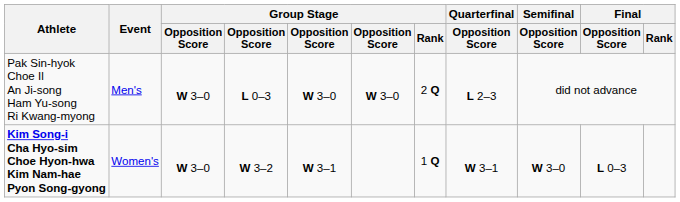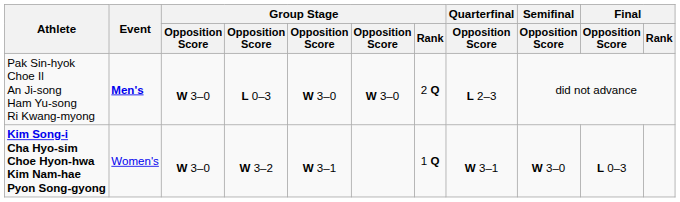(127, 89) normal -> (127, 89) bold
